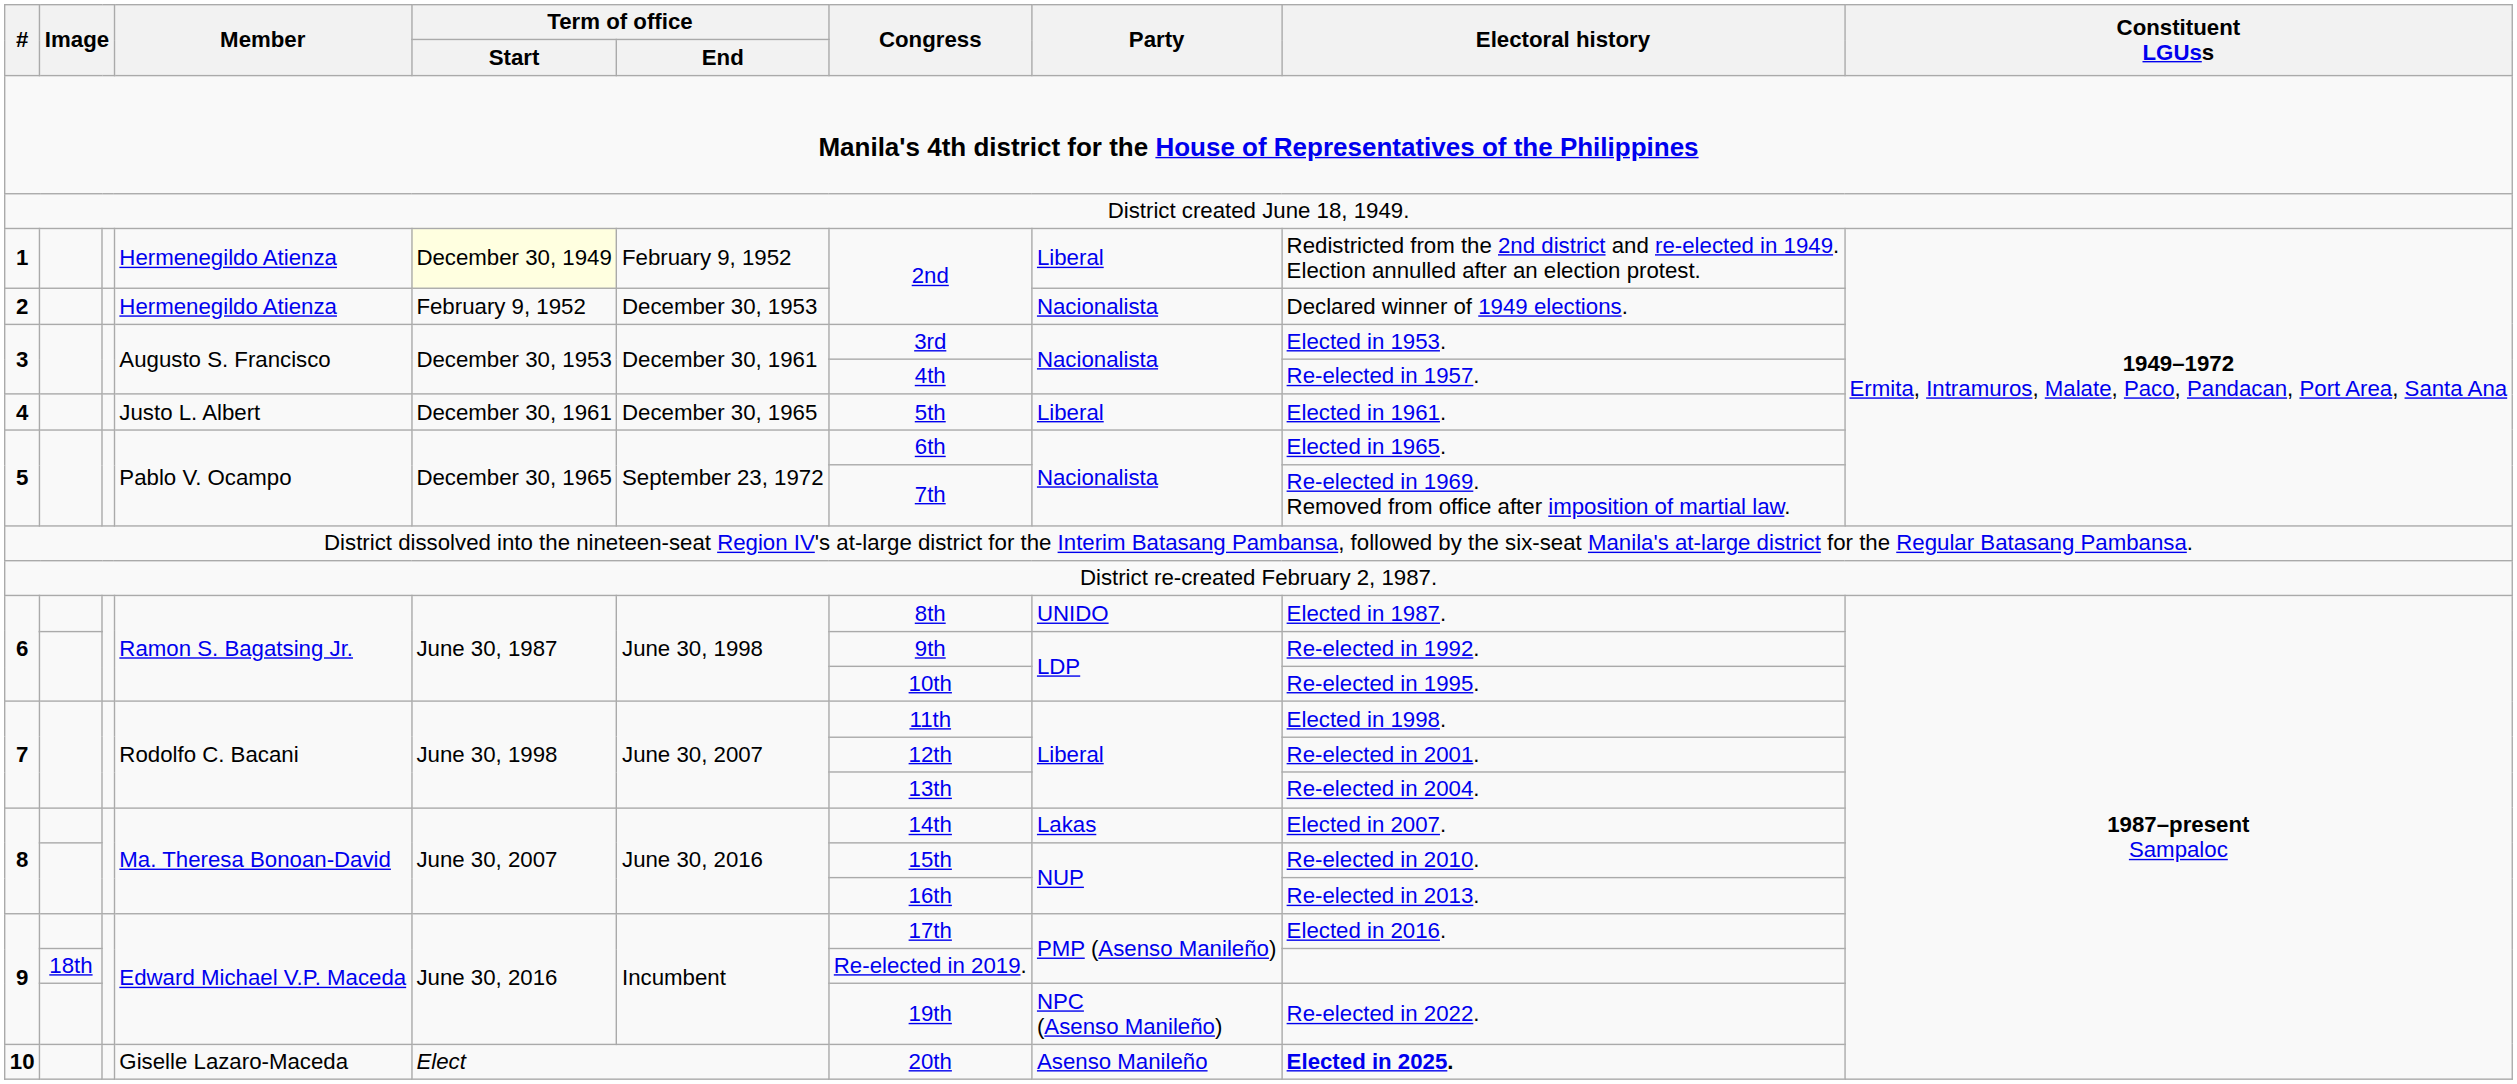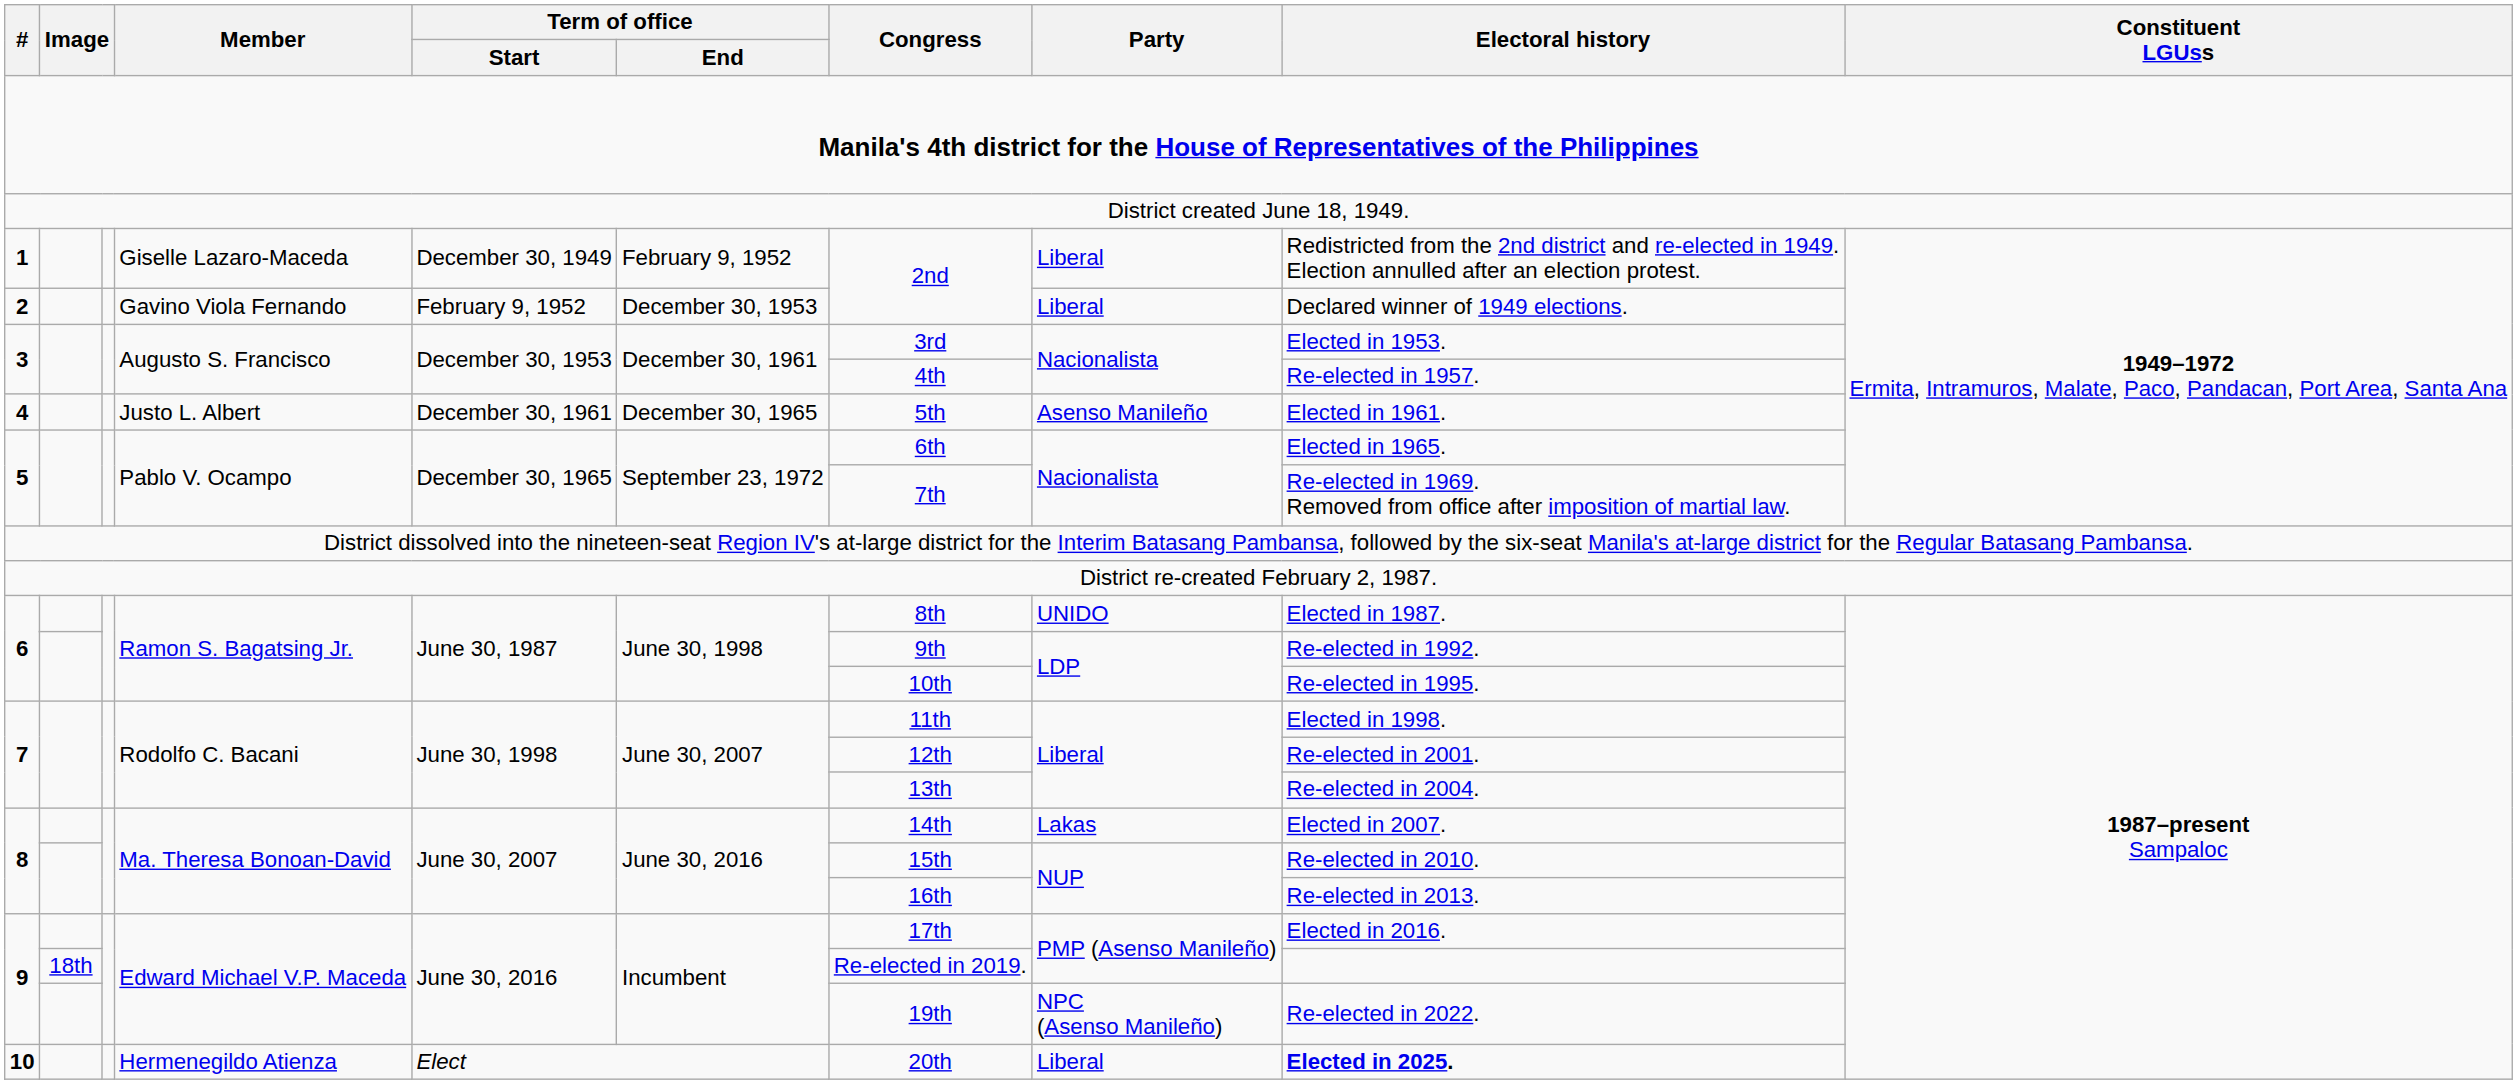(228, 258) Hermenegildo Atienza -> (234, 258) Giselle Lazaro-Maceda
(514, 258) lightyellow background -> (514, 258) no background
(228, 306) Hermenegildo Atienza -> (233, 306) Gavino Viola Fernando
(1098, 306) Nacionalista -> (1070, 306) Liberal
(1070, 411) Liberal -> (1122, 411) Asenso Manileño
(234, 1061) Giselle Lazaro-Maceda -> (228, 1061) Hermenegildo Atienza
(1122, 1061) Asenso Manileño -> (1070, 1061) Liberal
